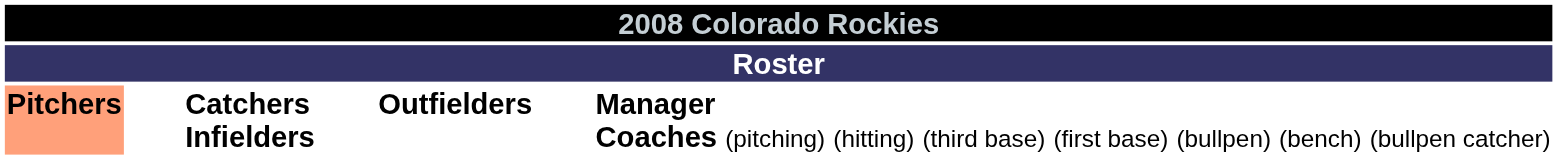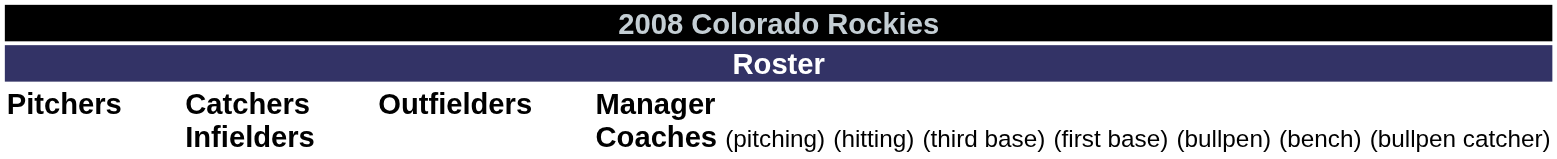(64, 104) lightsalmon background -> (64, 104) no background
